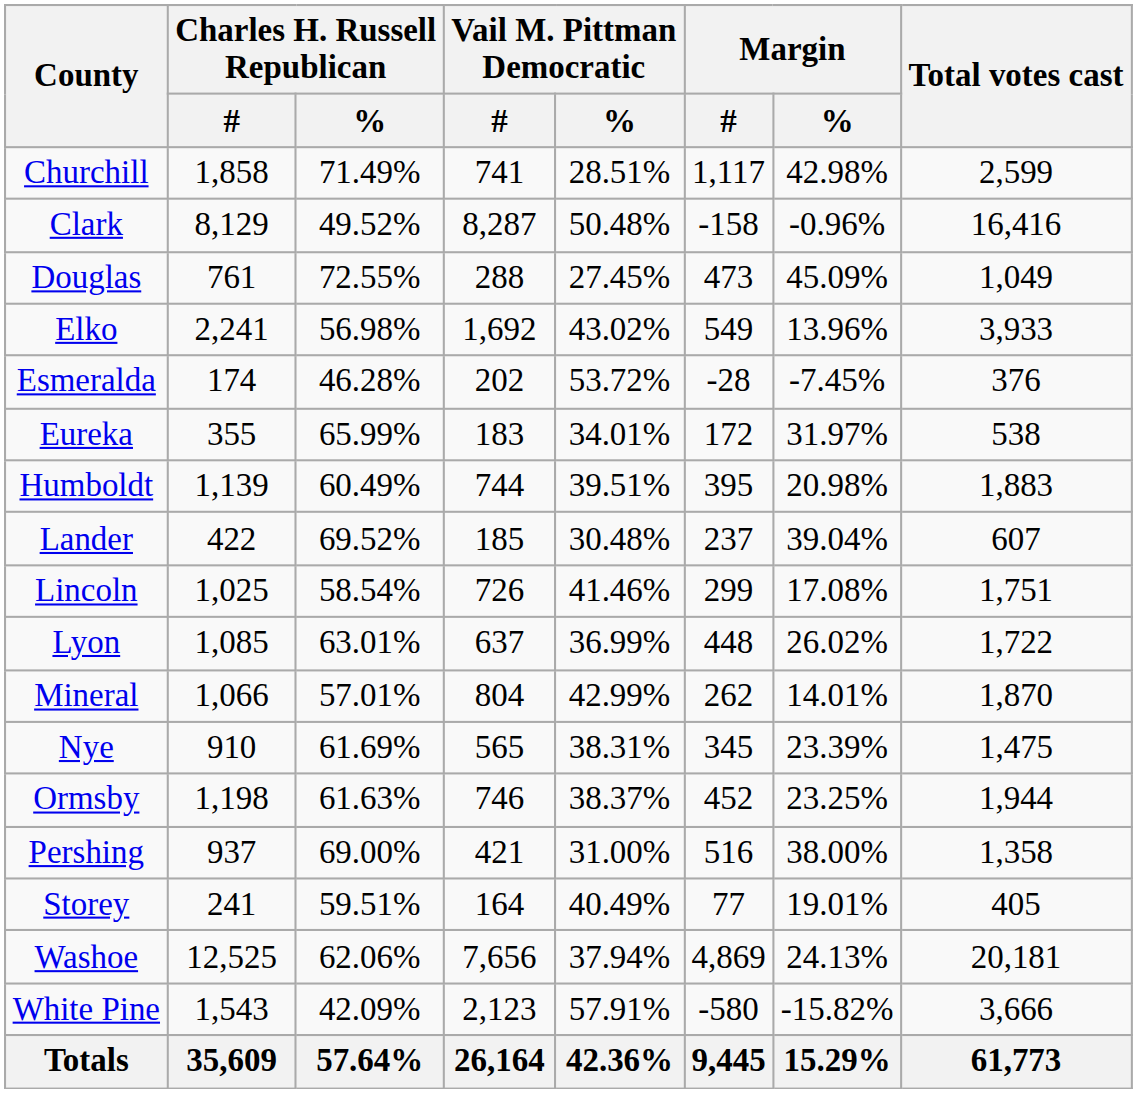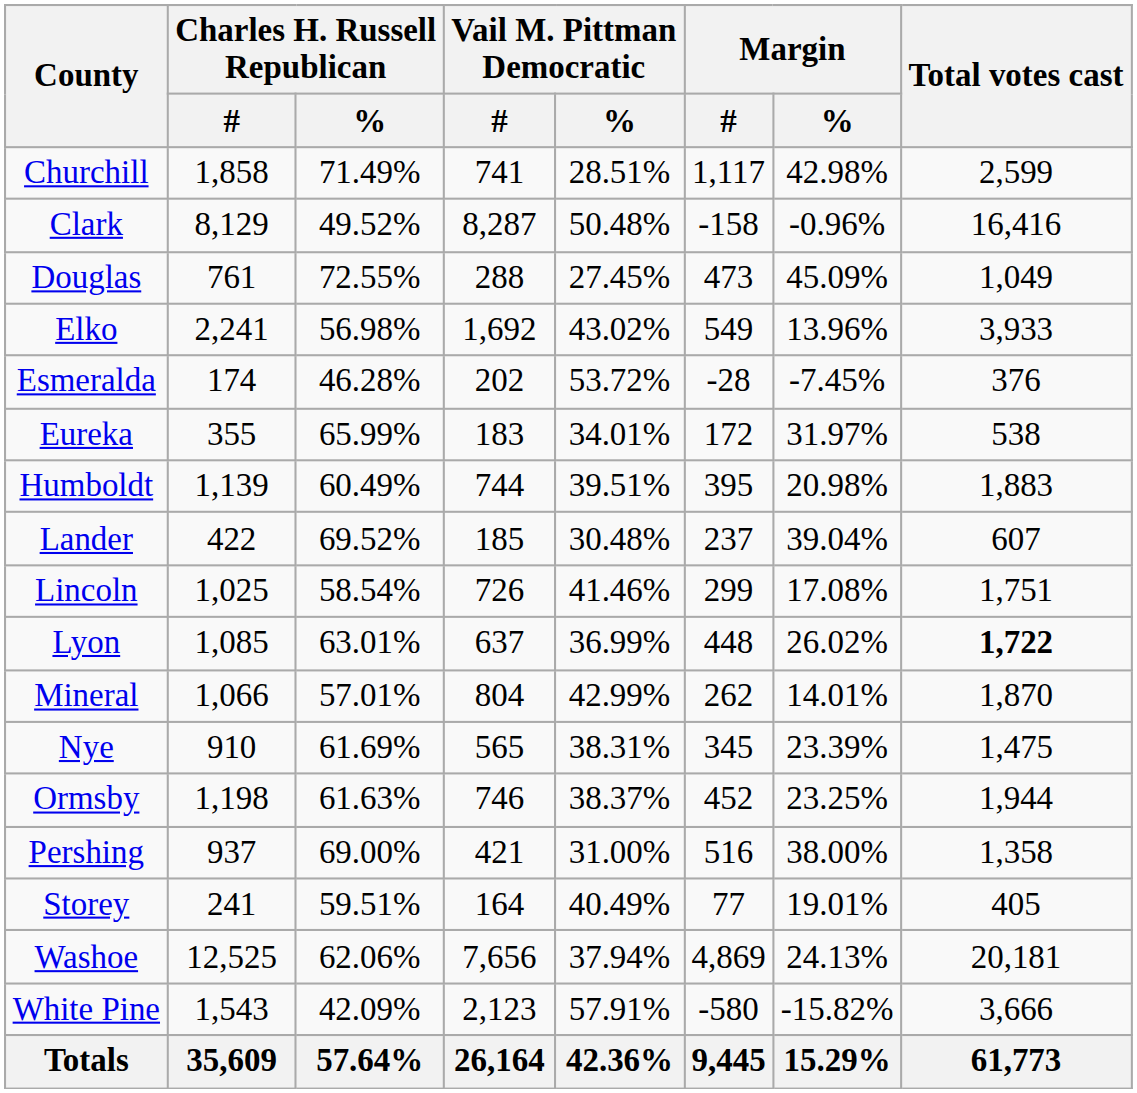(1016, 642) normal -> (1016, 642) bold
